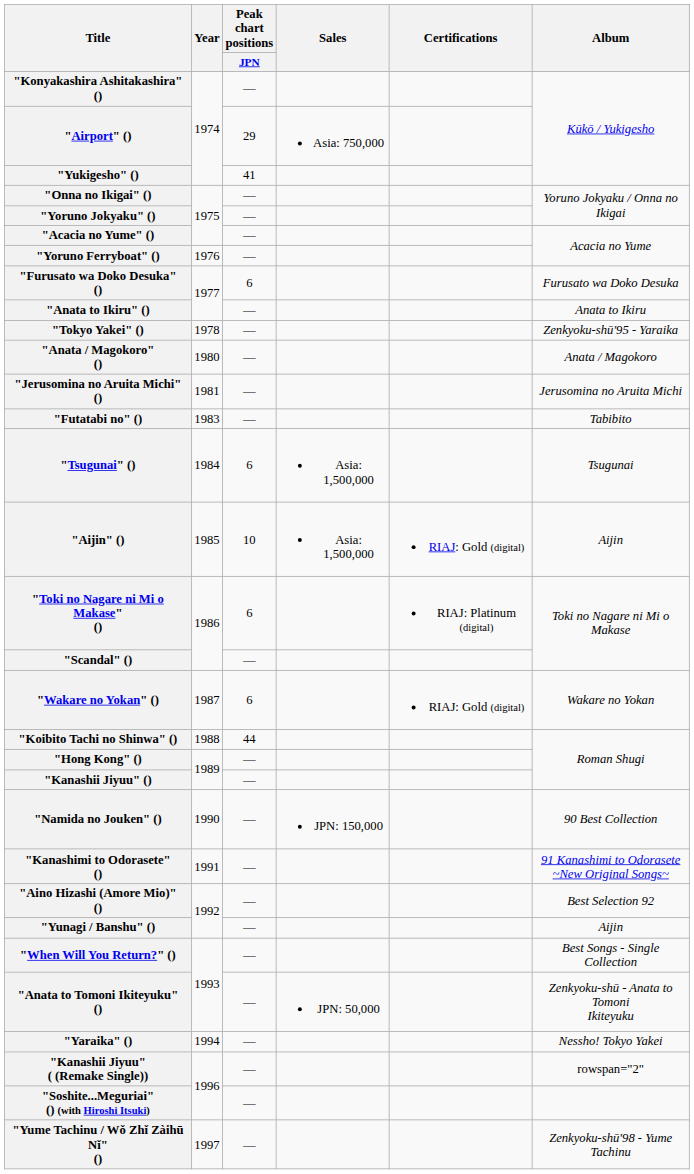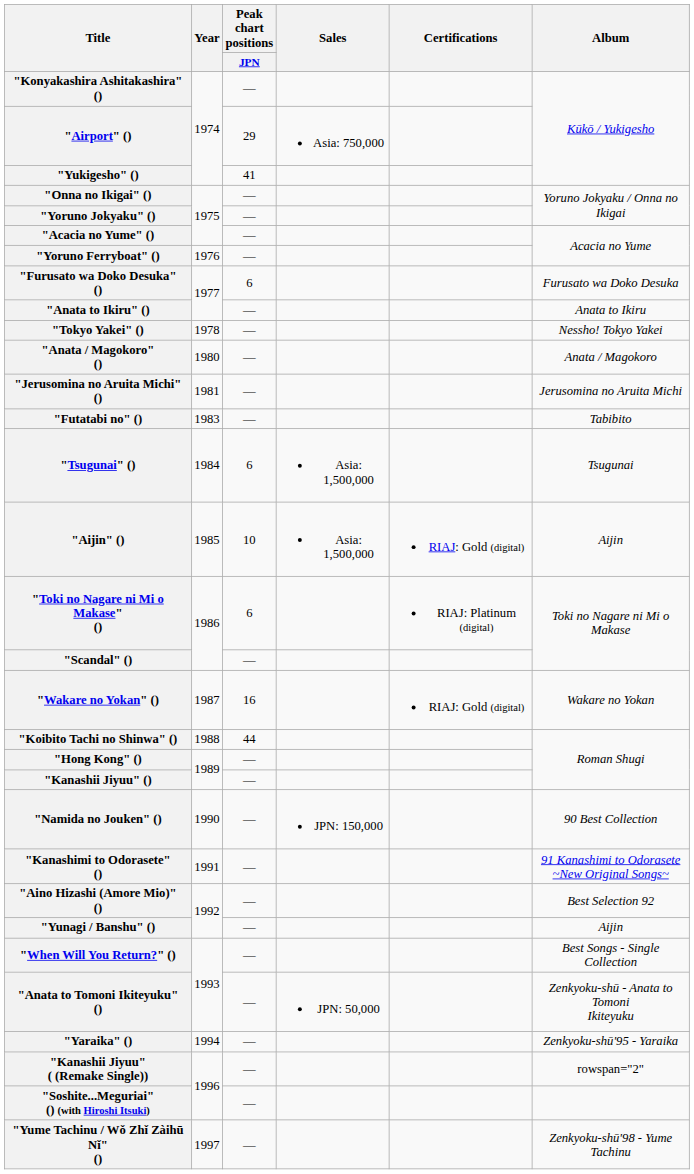(611, 330) Zenkyoku-shū'95 - Yaraika -> (611, 330) Nessho! Tokyo Yakei
(249, 699) 6 -> (249, 699) 16
(611, 1041) Nessho! Tokyo Yakei -> (611, 1041) Zenkyoku-shū'95 - Yaraika
